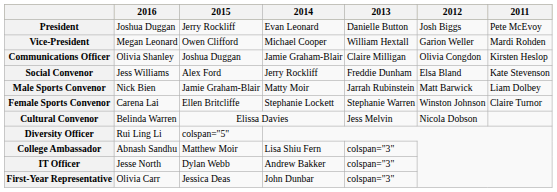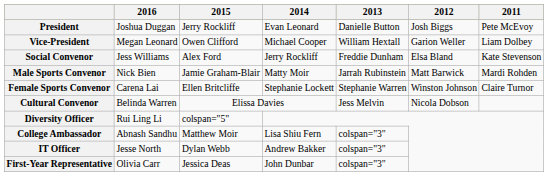(518, 42) Mardi Rohden -> (507, 42) Liam Dolbey
- row: (59, 57)
(515, 88) Liam Dolbey -> (509, 73) Mardi Rohden
